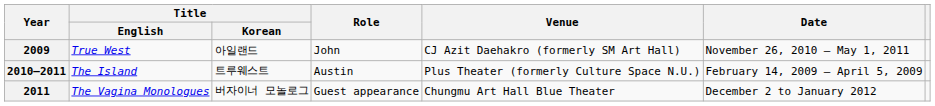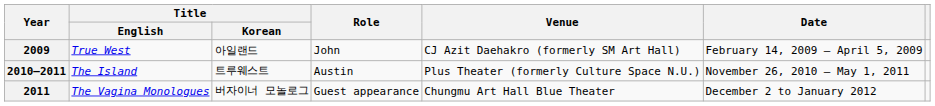(807, 50) November 26, 2010 – May 1, 2011 -> (814, 50) February 14, 2009 – April 5, 2009
(814, 70) February 14, 2009 – April 5, 2009 -> (807, 70) November 26, 2010 – May 1, 2011
